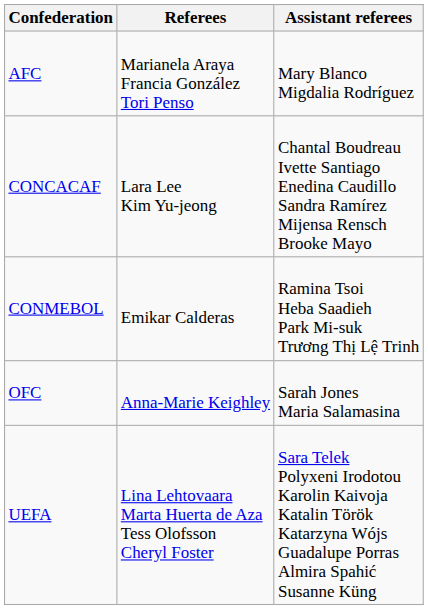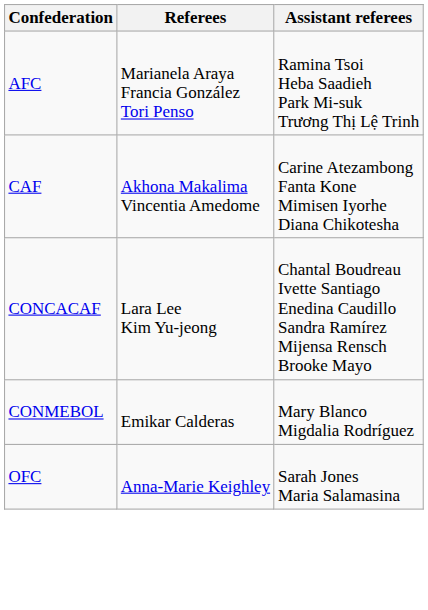(346, 83) Mary Blanco Migdalia Rodríguez -> (349, 92) Ramina Tsoi Heba Saadieh Park Mi-suk Trương Thị Lệ Trinh
+ row: (25, 186)
(349, 318) Ramina Tsoi Heba Saadieh Park Mi-suk Trương Thị Lệ Trinh -> (346, 421) Mary Blanco Migdalia Rodríguez
- row: (30, 514)
